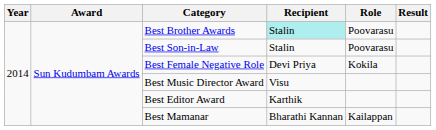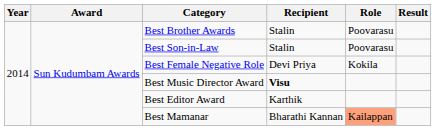(282, 30) paleturquoise background -> (282, 30) no background
(279, 82) normal -> (279, 82) bold
(370, 116) no background -> (370, 116) lightsalmon background
